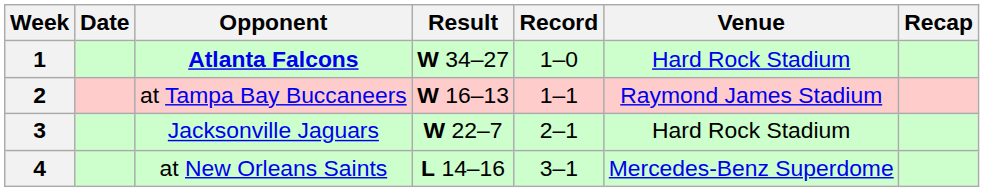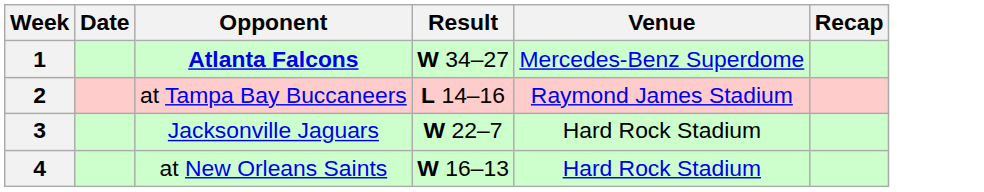- column: (559, 22)
(751, 58) Hard Rock Stadium -> (662, 58) Mercedes-Benz Superdome
(463, 95) W 16–13 -> (463, 95) L 14–16
(463, 167) L 14–16 -> (463, 167) W 16–13
(751, 167) Mercedes-Benz Superdome -> (662, 167) Hard Rock Stadium
